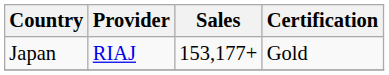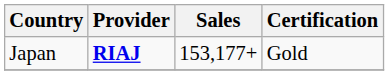(114, 53) normal -> (117, 53) bold
